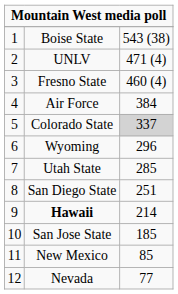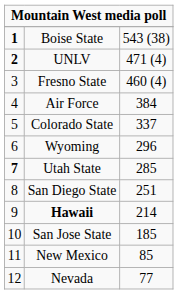(14, 37) normal -> (14, 37) bold
(14, 59) normal -> (14, 59) bold
(146, 125) lightgrey background -> (146, 125) no background
(14, 168) normal -> (14, 168) bold
